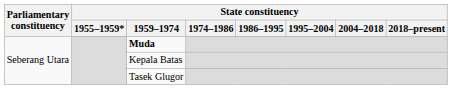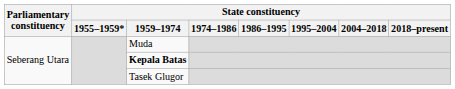(142, 44) bold -> (141, 44) normal
(156, 60) normal -> (158, 60) bold
